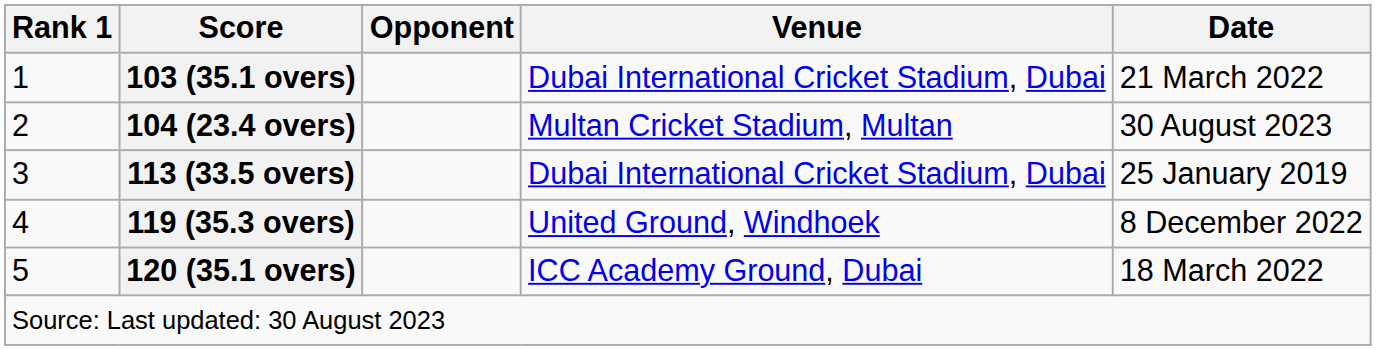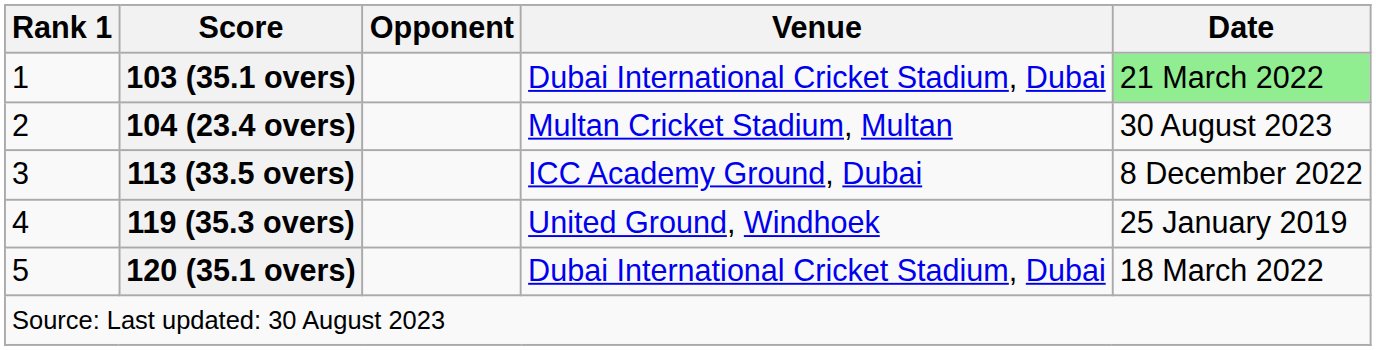(1222, 77) no background -> (1222, 77) lightgreen background
(817, 174) Dubai International Cricket Stadium, Dubai -> (725, 174) ICC Academy Ground, Dubai
(1234, 174) 25 January 2019 -> (1241, 174) 8 December 2022
(1241, 222) 8 December 2022 -> (1234, 222) 25 January 2019
(725, 271) ICC Academy Ground, Dubai -> (817, 271) Dubai International Cricket Stadium, Dubai
